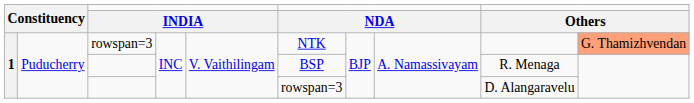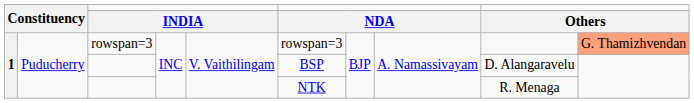(312, 43) NTK -> (312, 43) rowspan=3
(529, 65) R. Menaga -> (529, 65) D. Alangaravelu
(312, 87) rowspan=3 -> (312, 87) NTK
(529, 87) D. Alangaravelu -> (529, 87) R. Menaga
